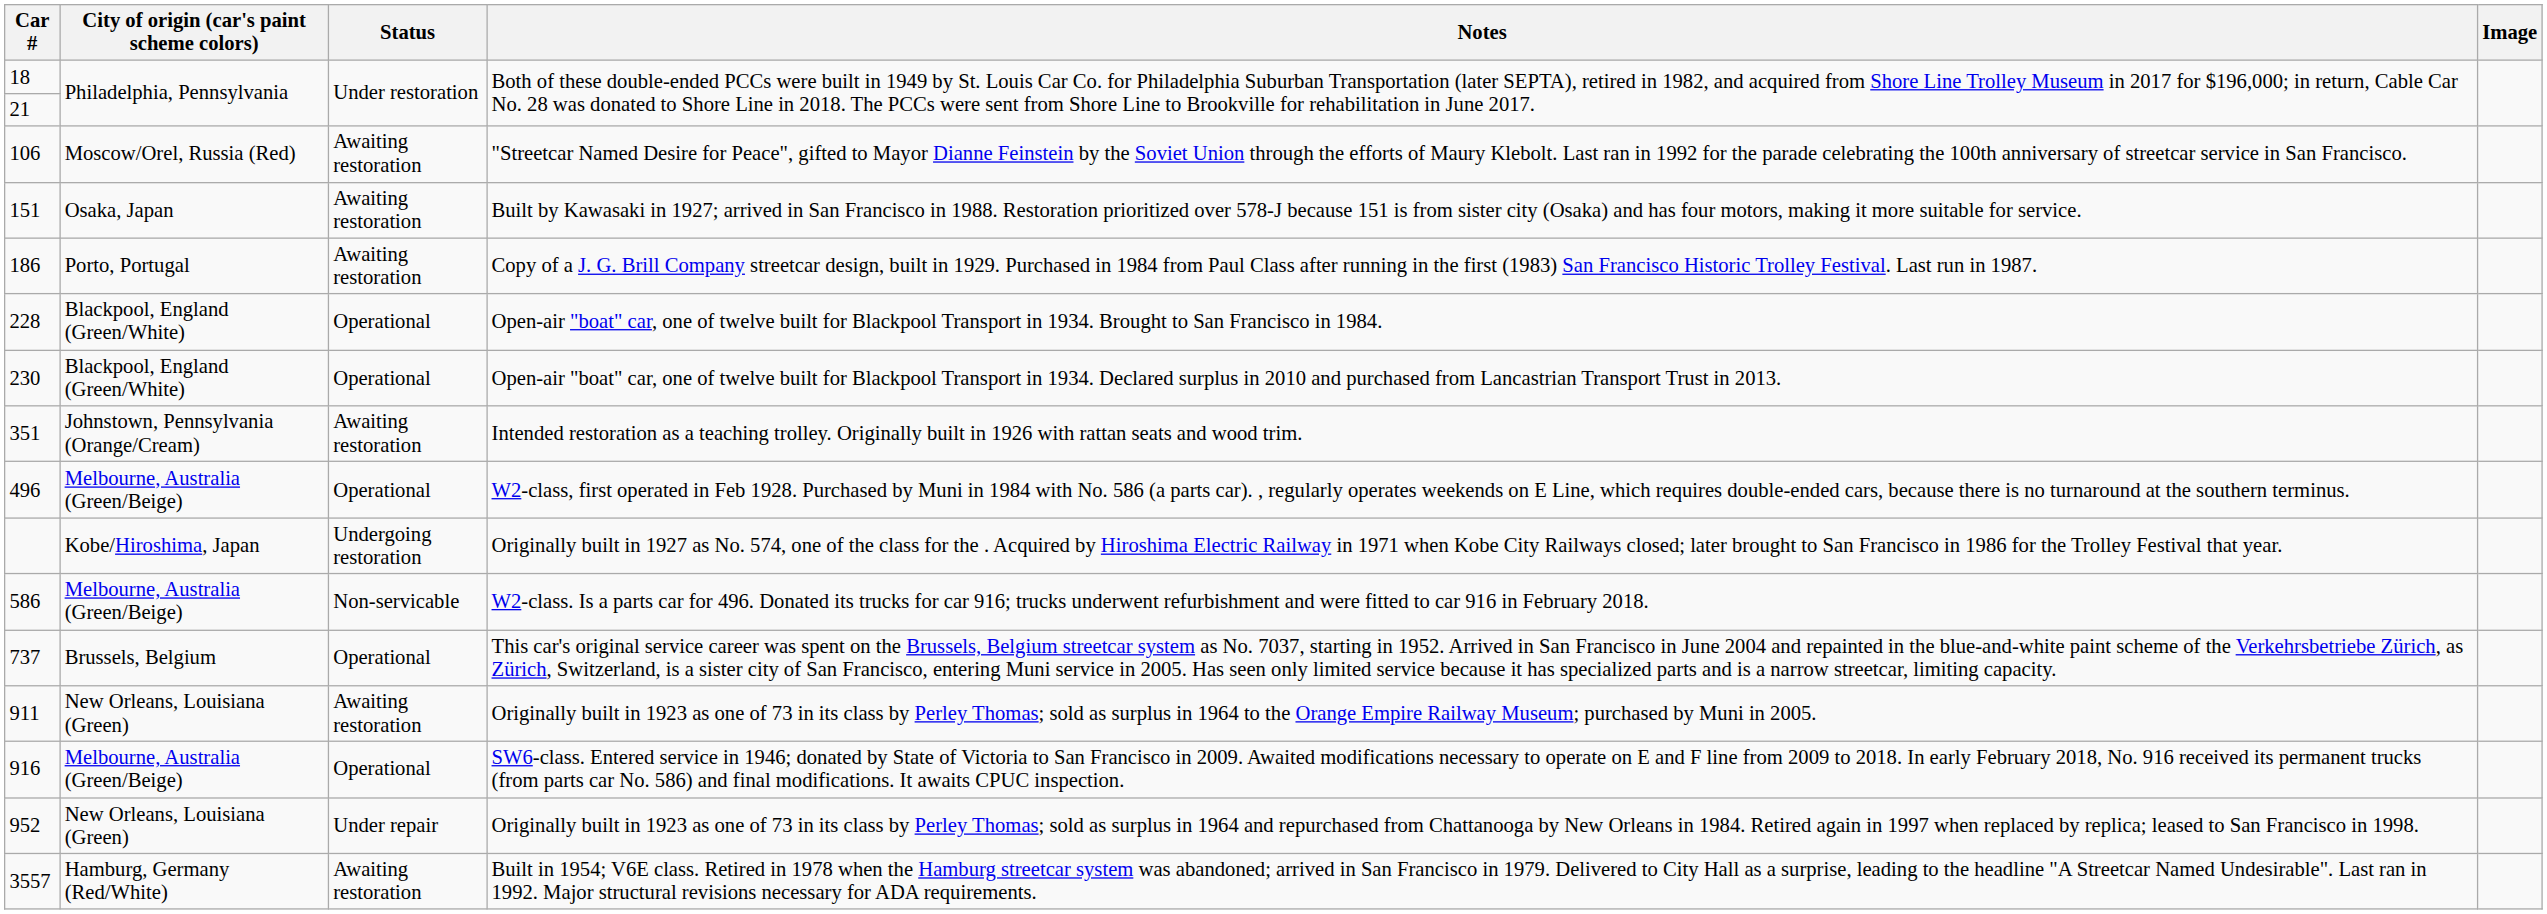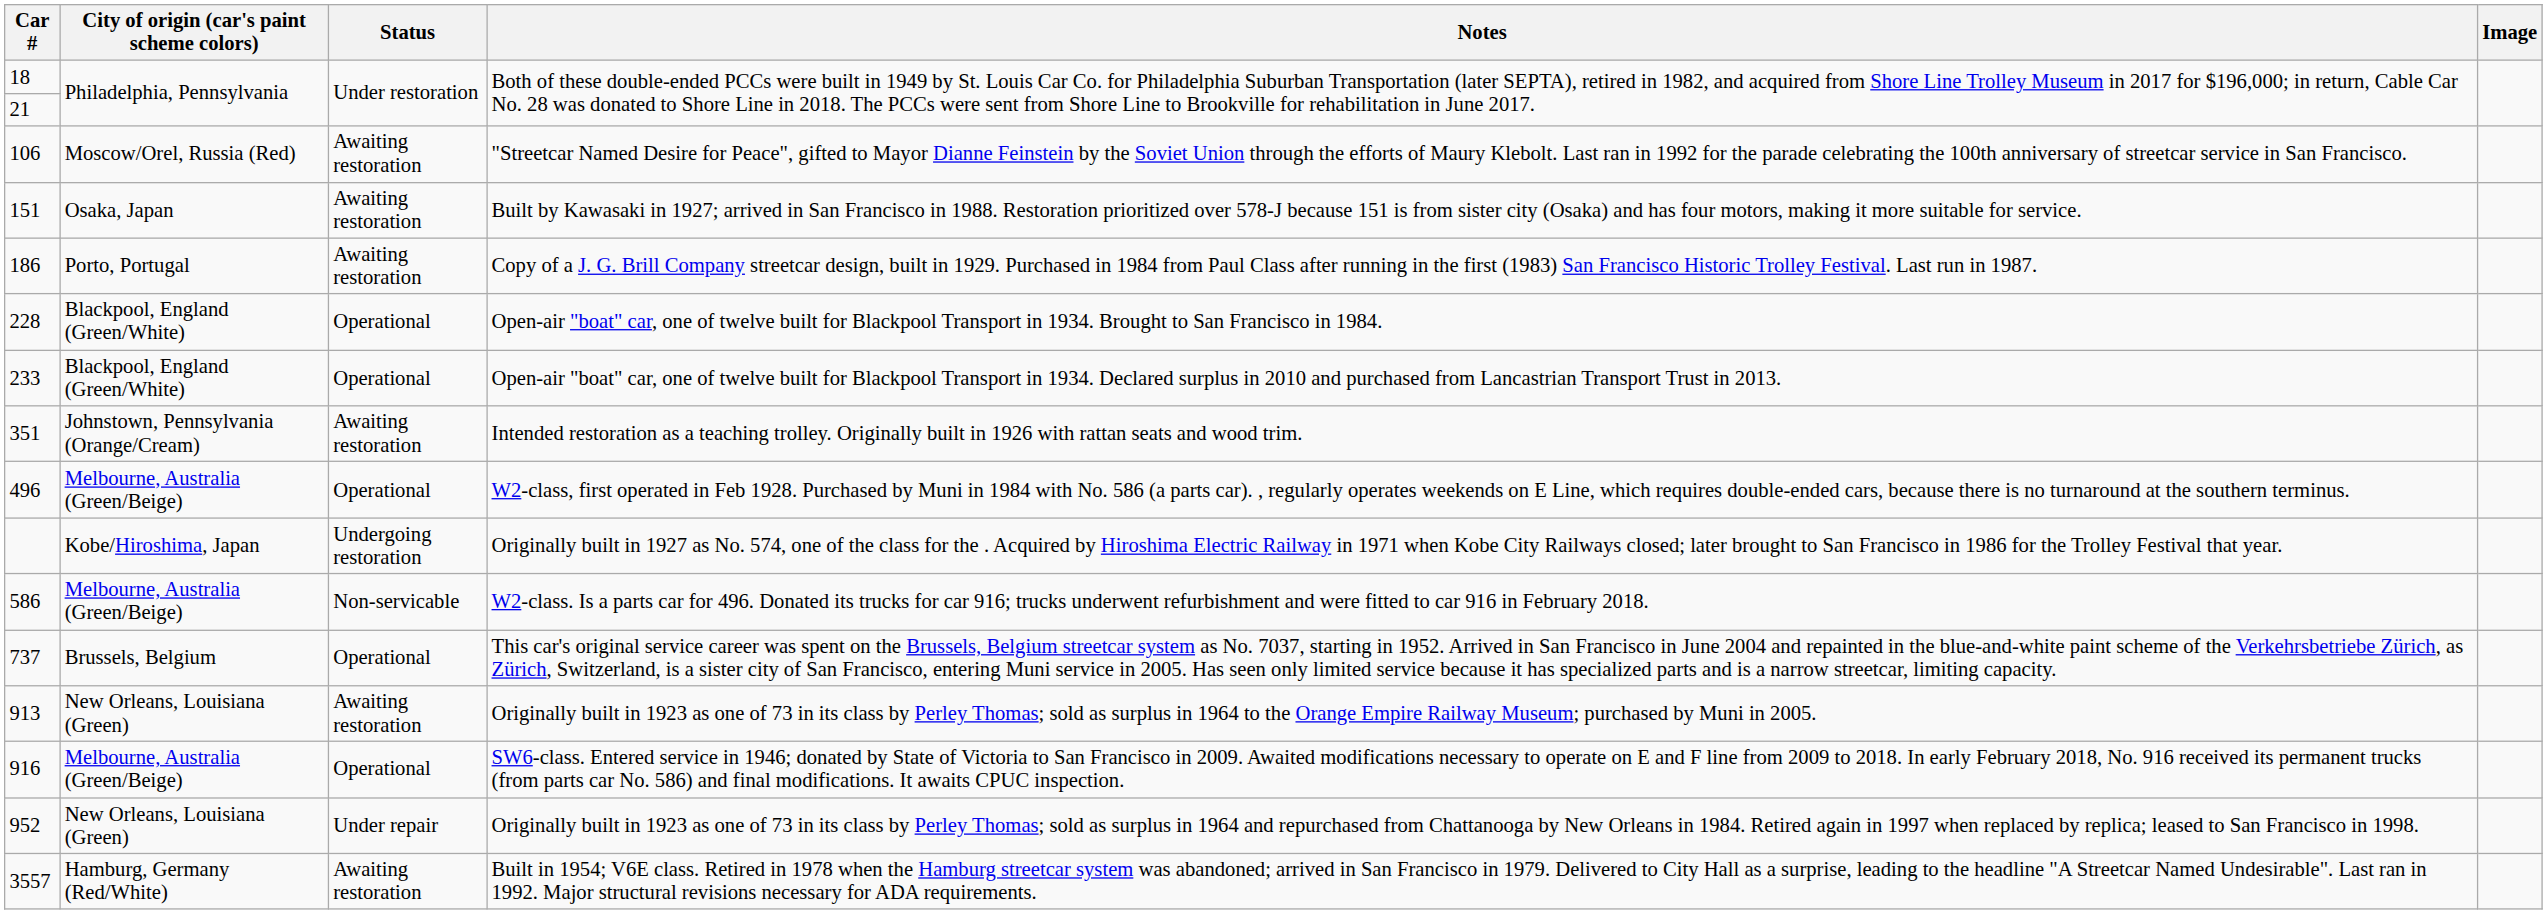(25, 377) 230 -> (25, 377) 233
(24, 713) 911 -> (25, 713) 913
